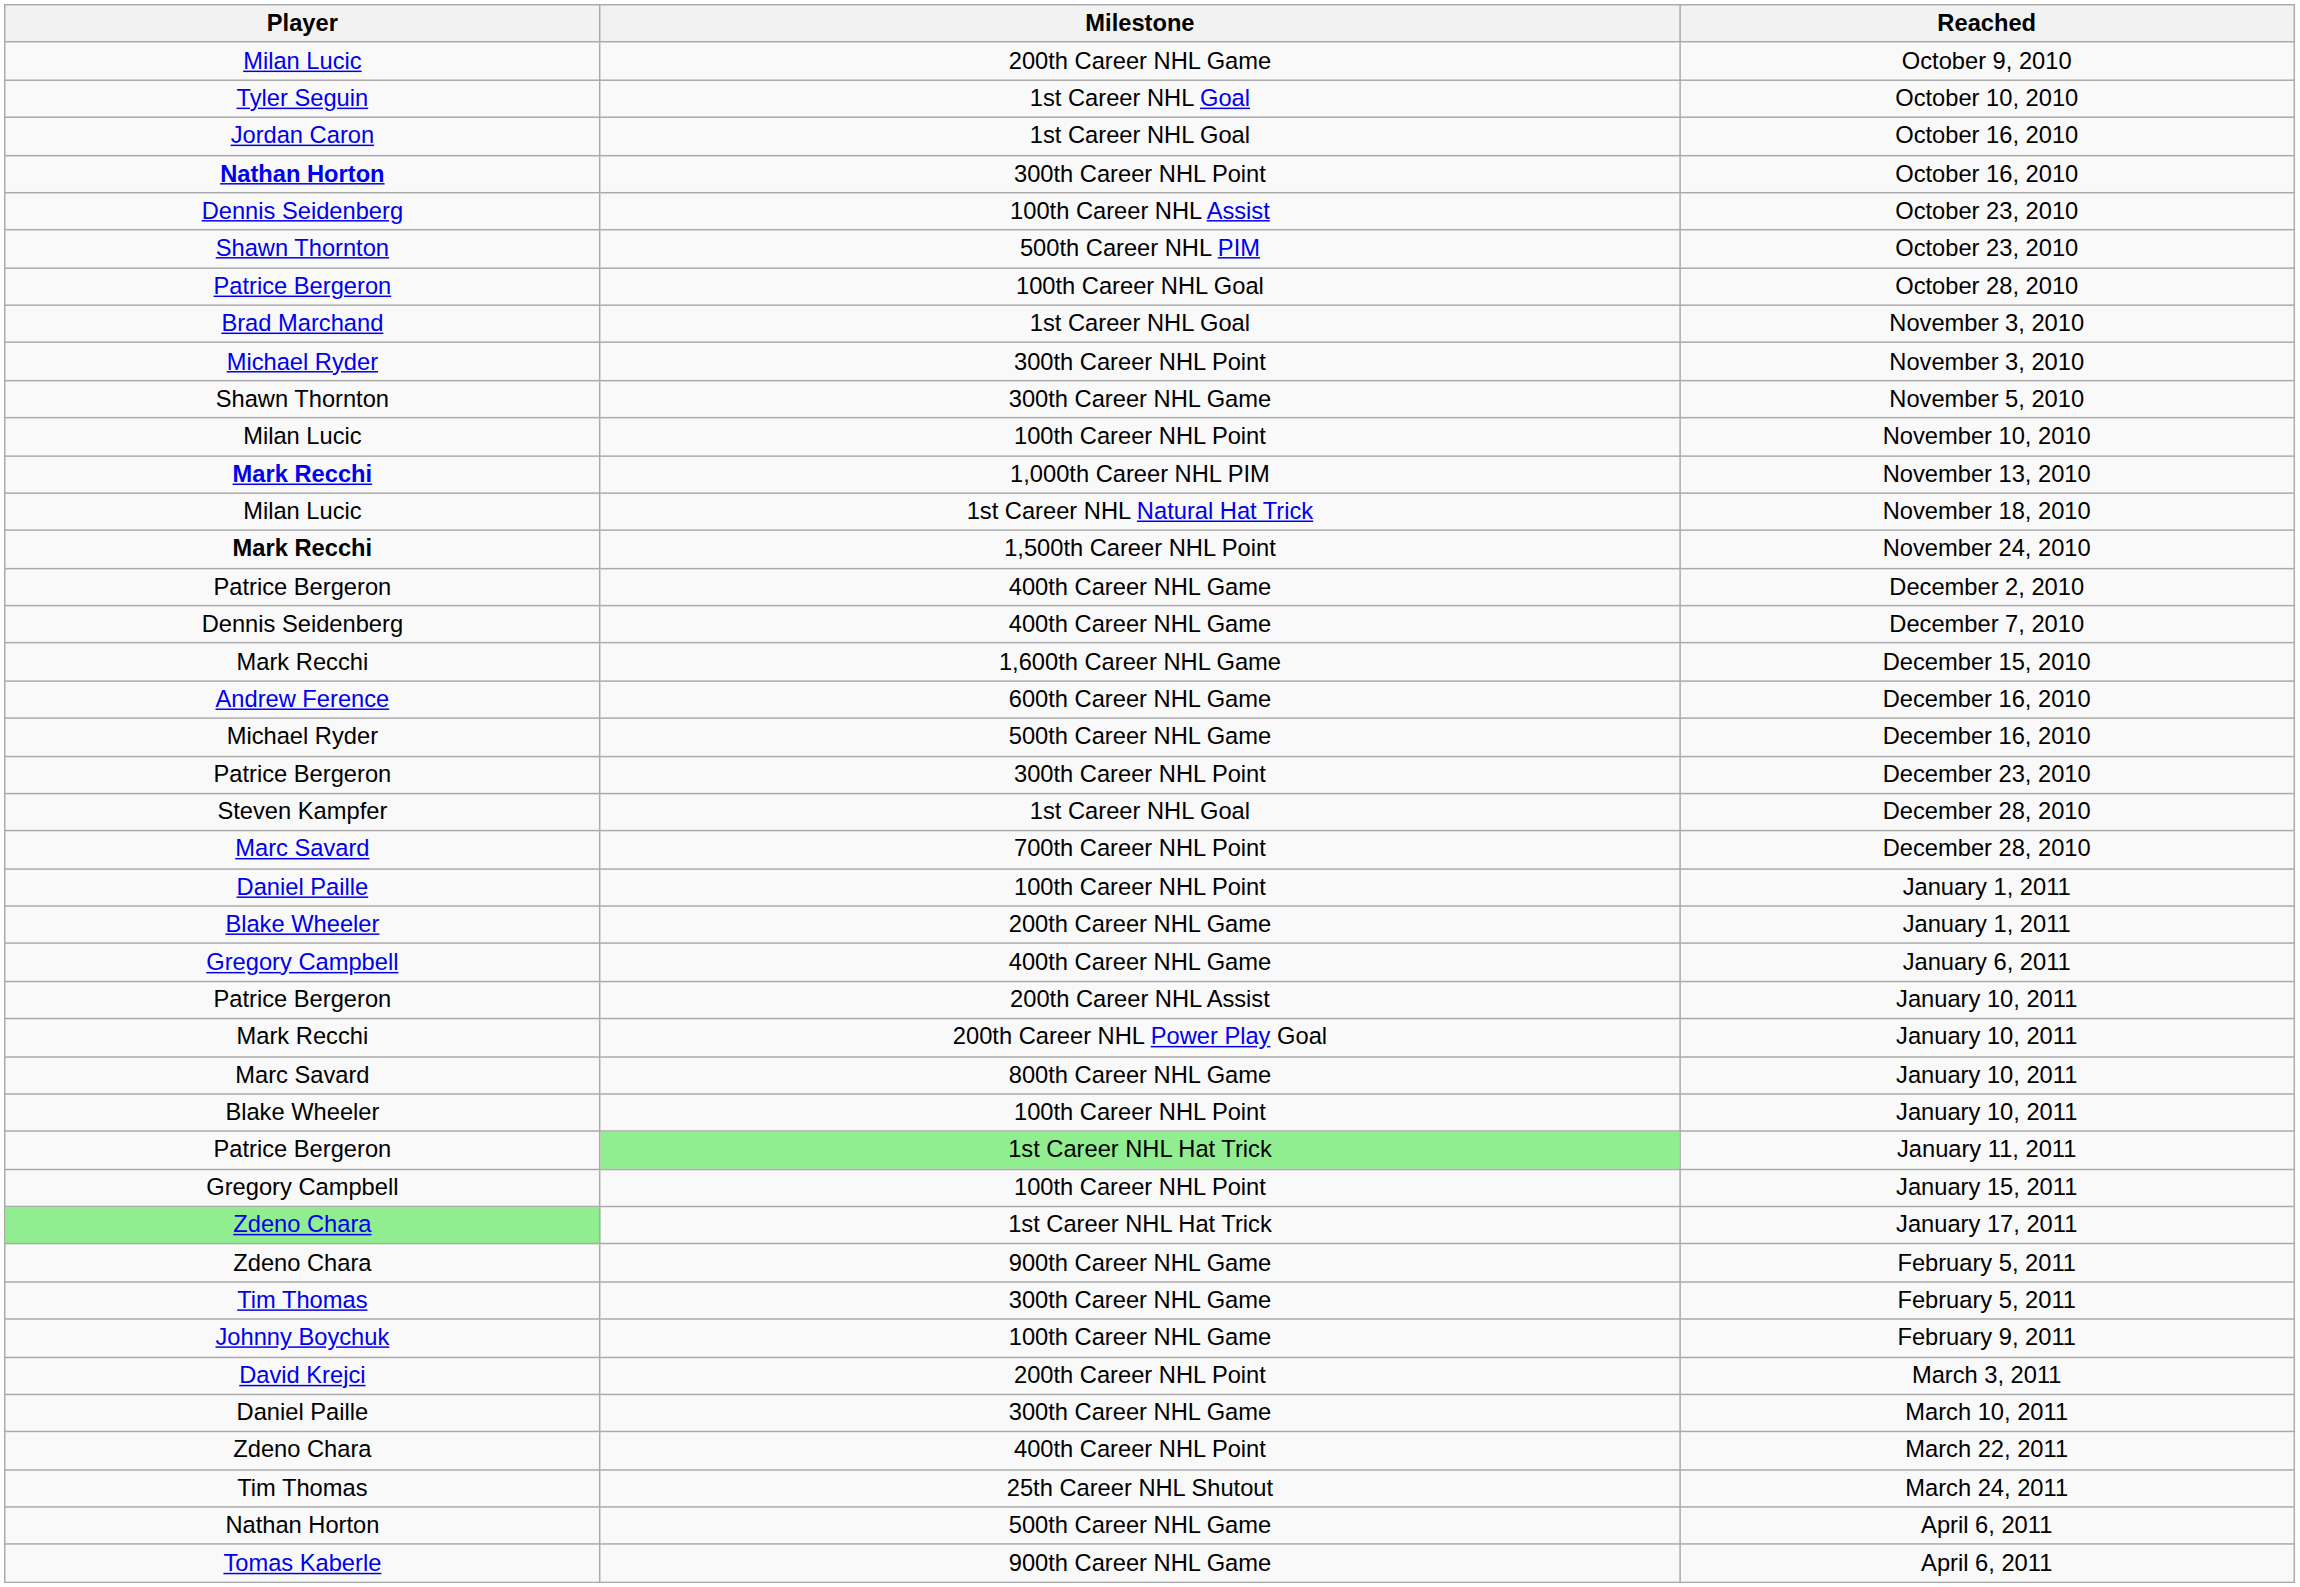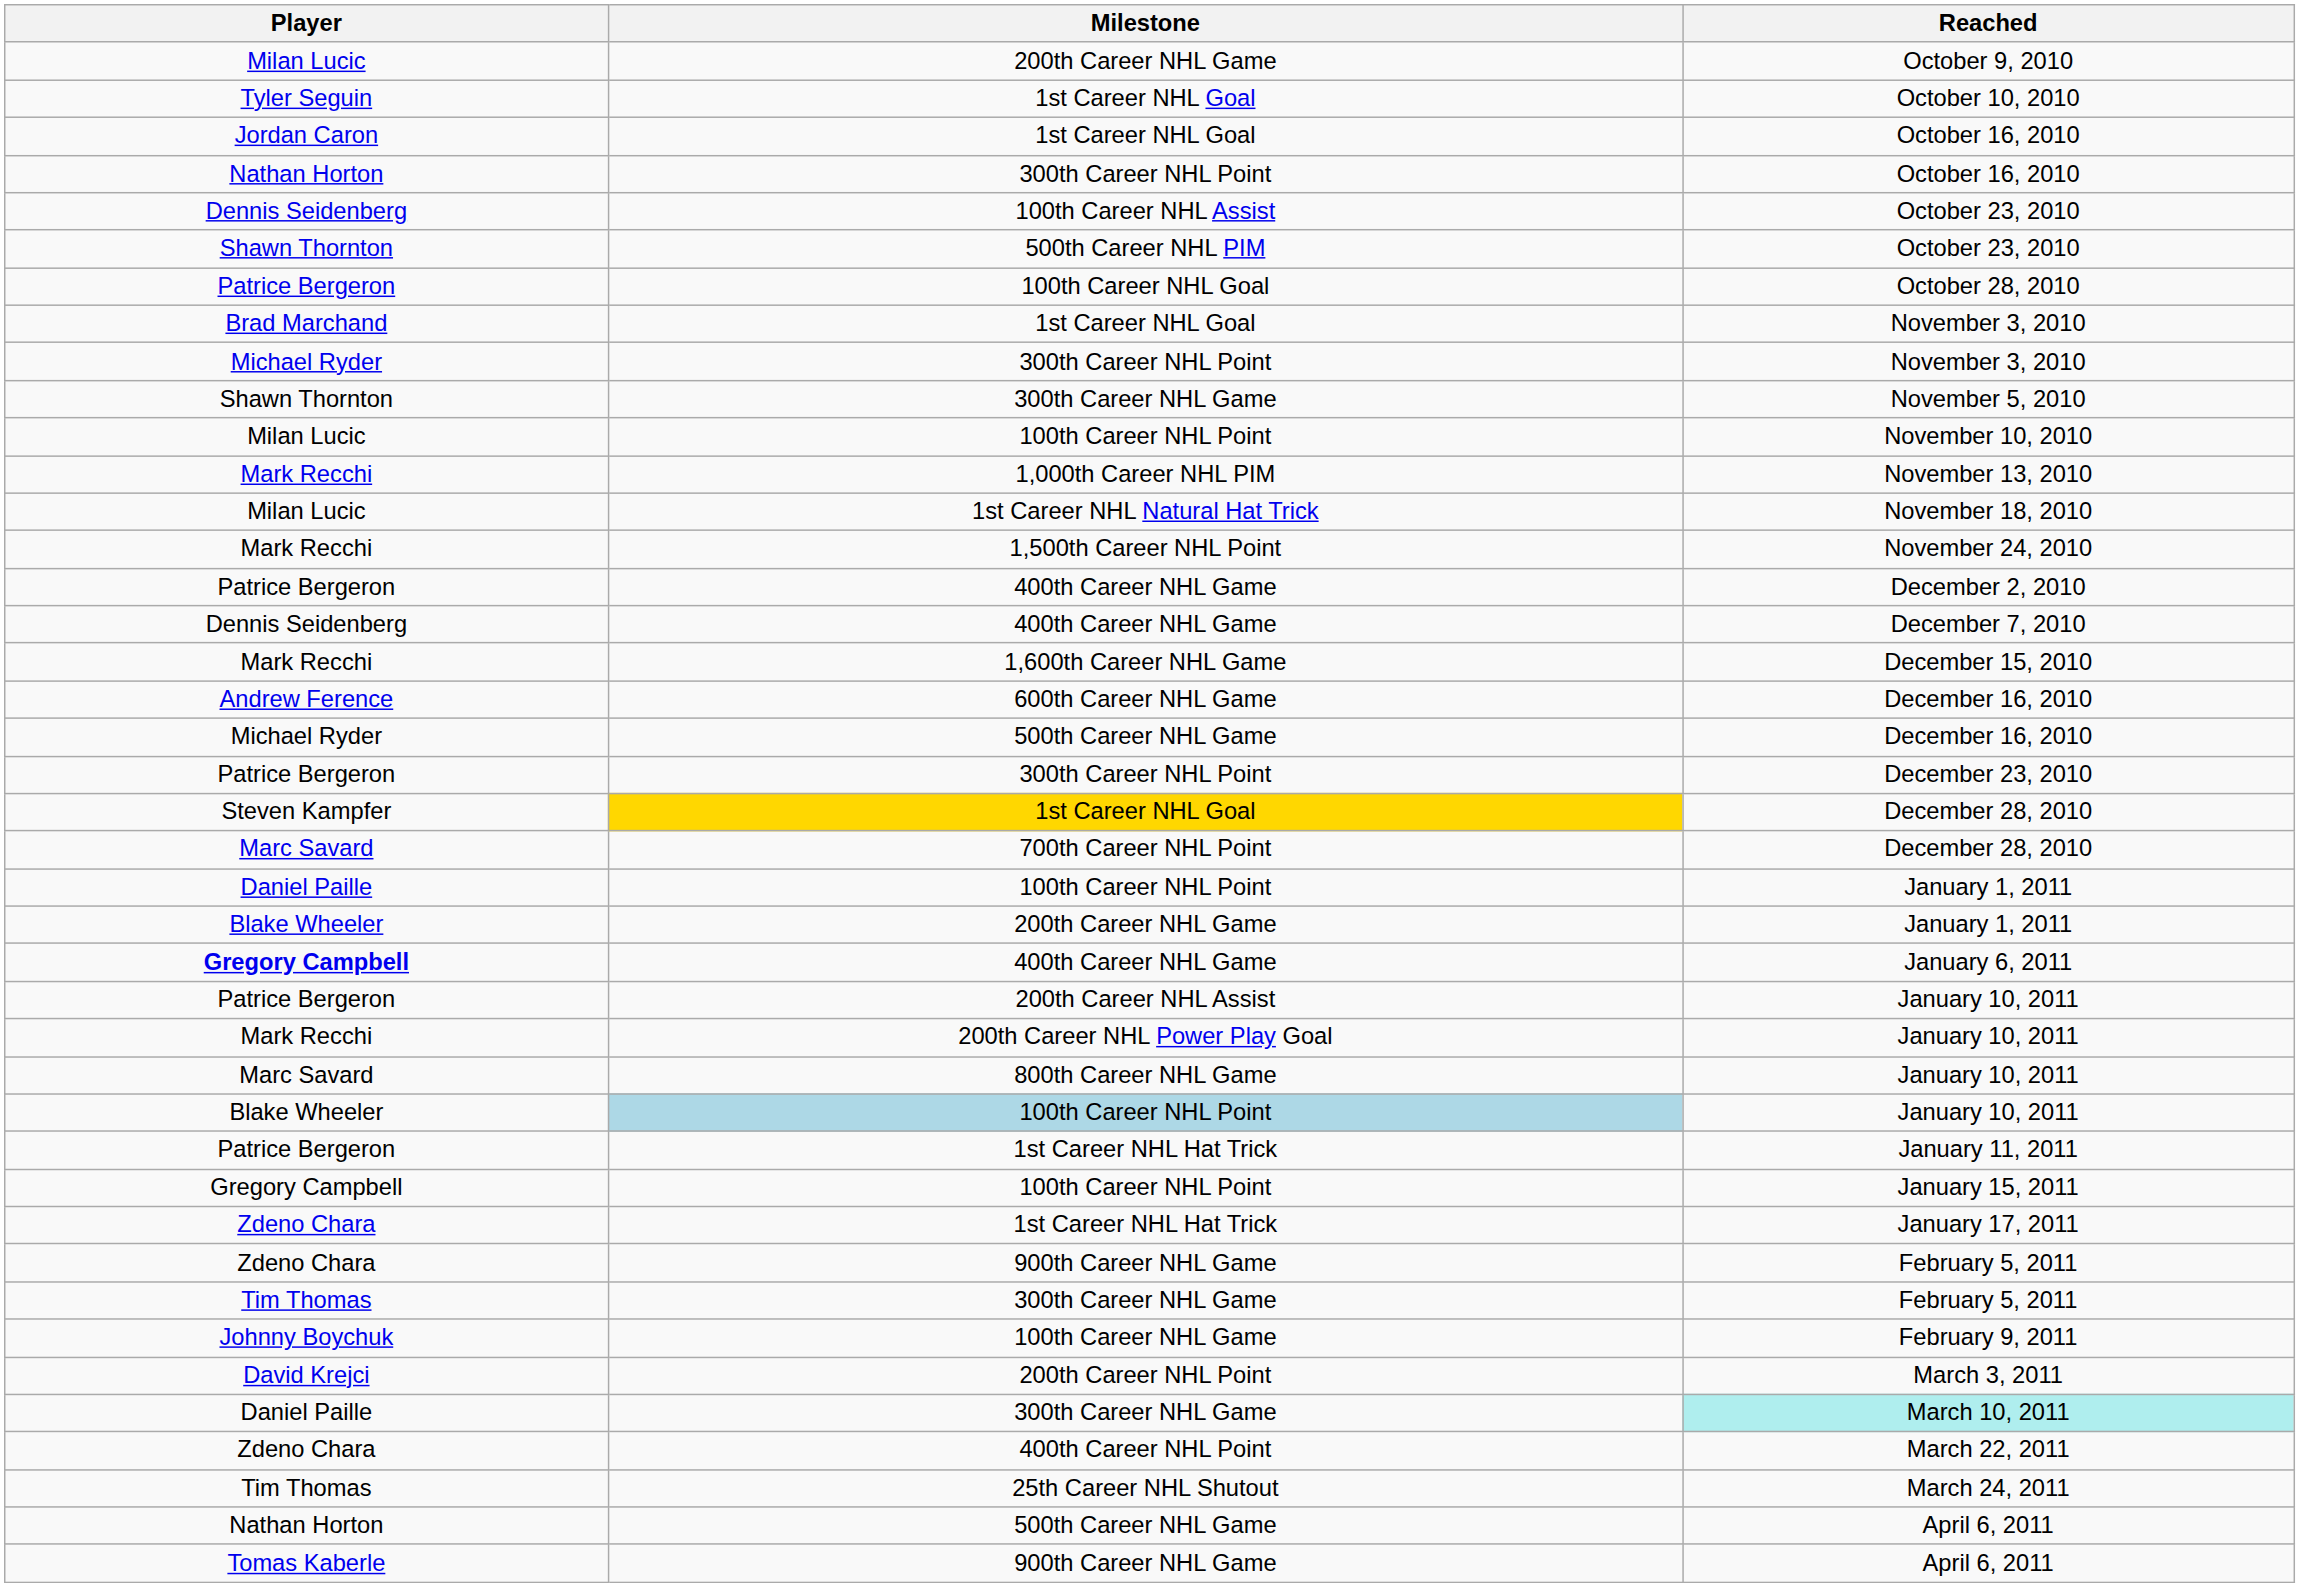(302, 173) bold -> (306, 173) normal
(302, 473) bold -> (306, 473) normal
(302, 549) bold -> (306, 549) normal
(1140, 811) no background -> (1145, 811) gold background
(302, 962) normal -> (306, 962) bold
(1140, 1112) no background -> (1145, 1112) lightblue background
(1140, 1149) lightgreen background -> (1145, 1149) no background
(302, 1225) lightgreen background -> (306, 1225) no background
(1987, 1412) no background -> (1988, 1412) paleturquoise background
